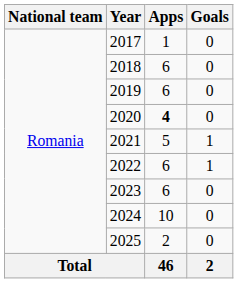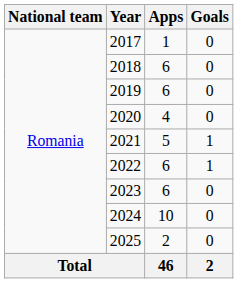(166, 116) bold -> (166, 116) normal
